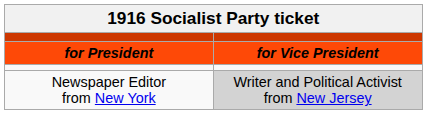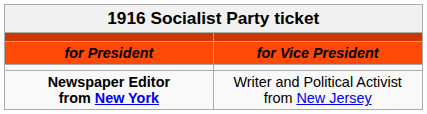(109, 90) normal -> (109, 90) bold
(318, 90) lightgrey background -> (318, 90) no background
